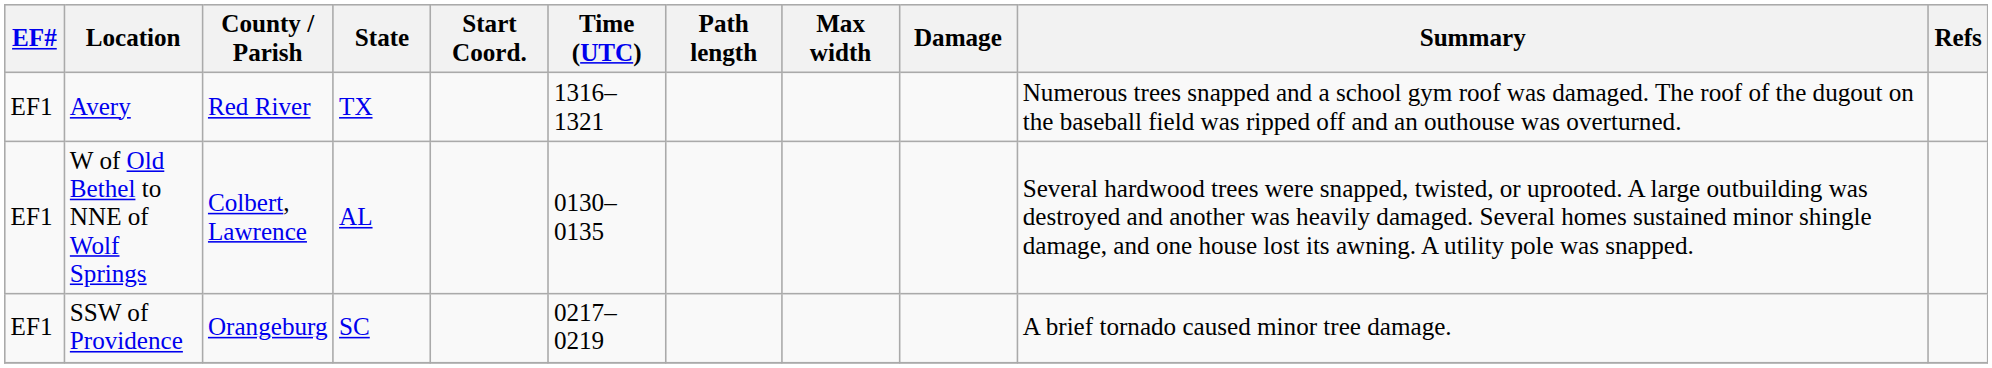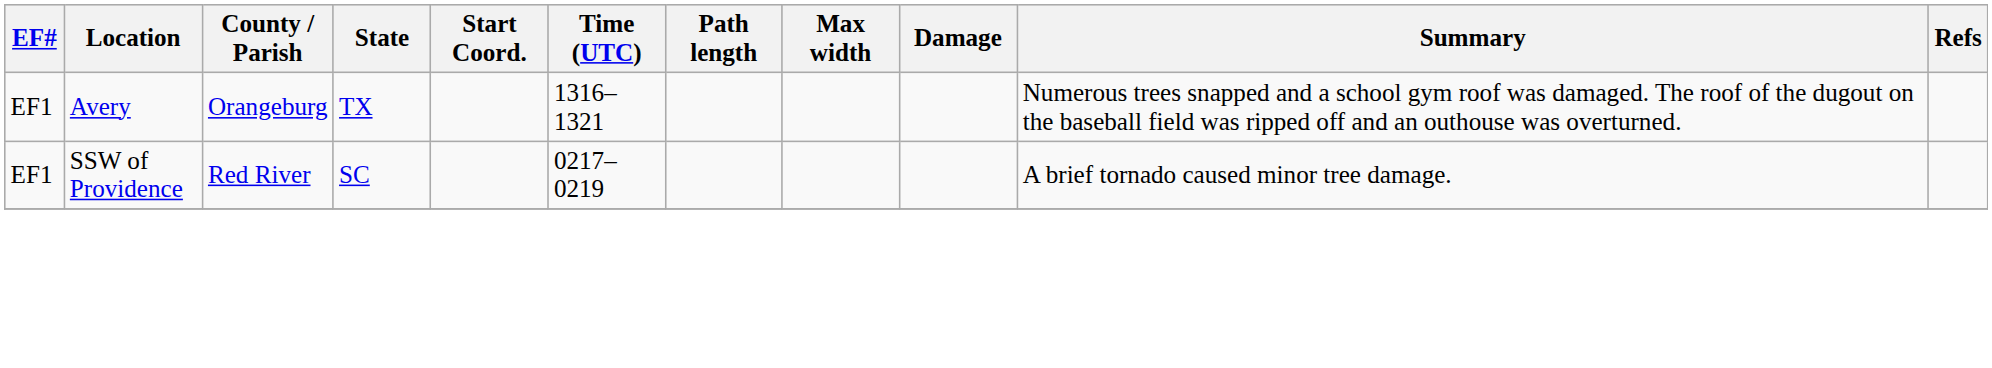(259, 106) Red River -> (268, 106) Orangeburg
- row: (117, 217)
(268, 327) Orangeburg -> (259, 174) Red River
